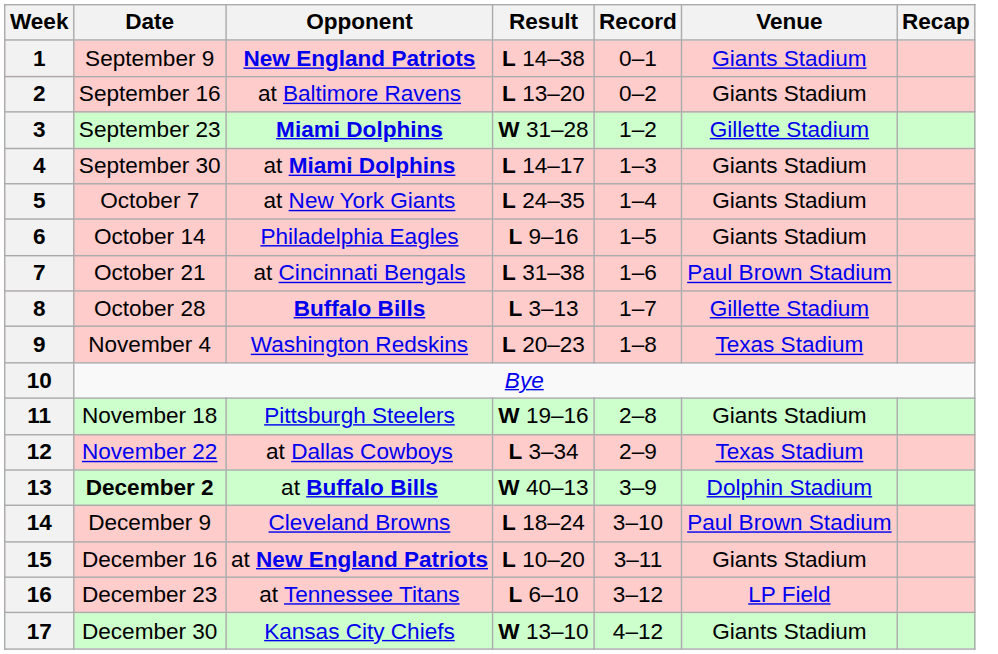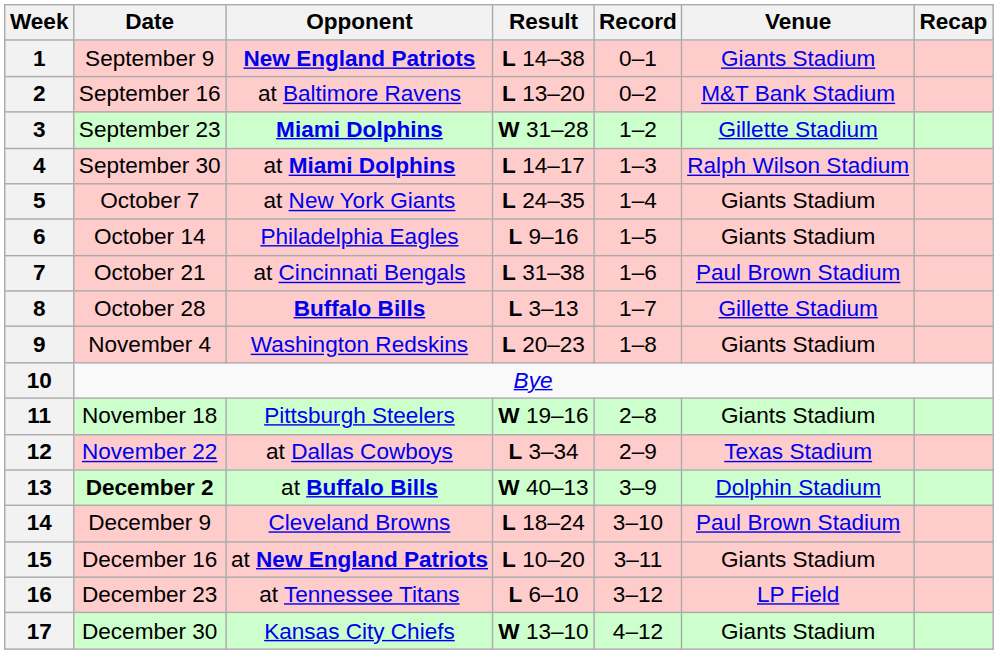(789, 93) Giants Stadium -> (798, 93) M&T Bank Stadium
(789, 165) Giants Stadium -> (798, 165) Ralph Wilson Stadium
(789, 344) Texas Stadium -> (798, 344) Giants Stadium
